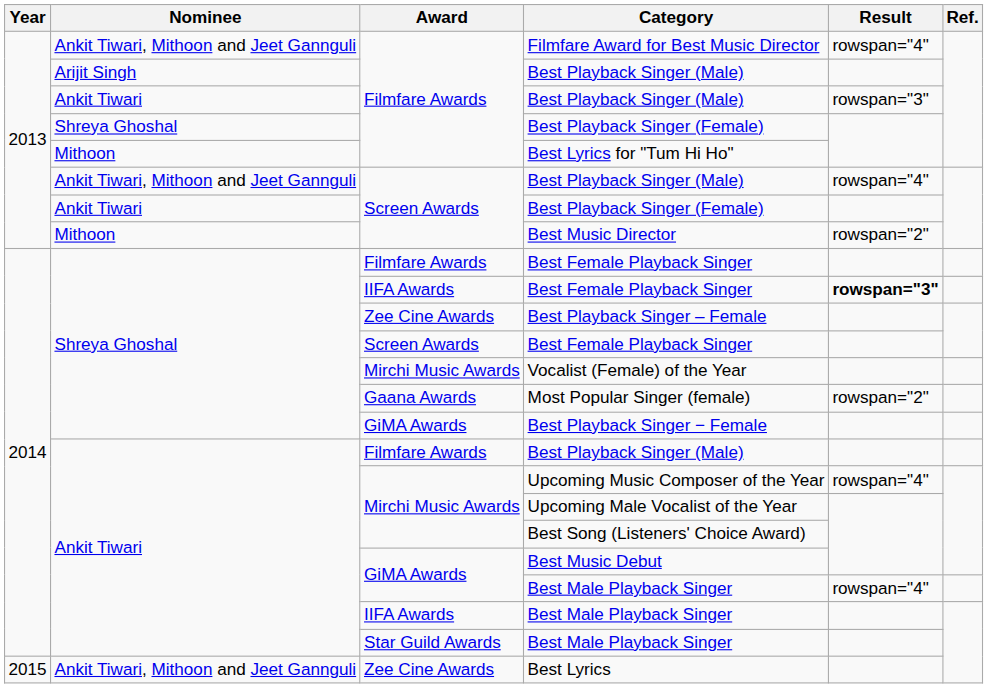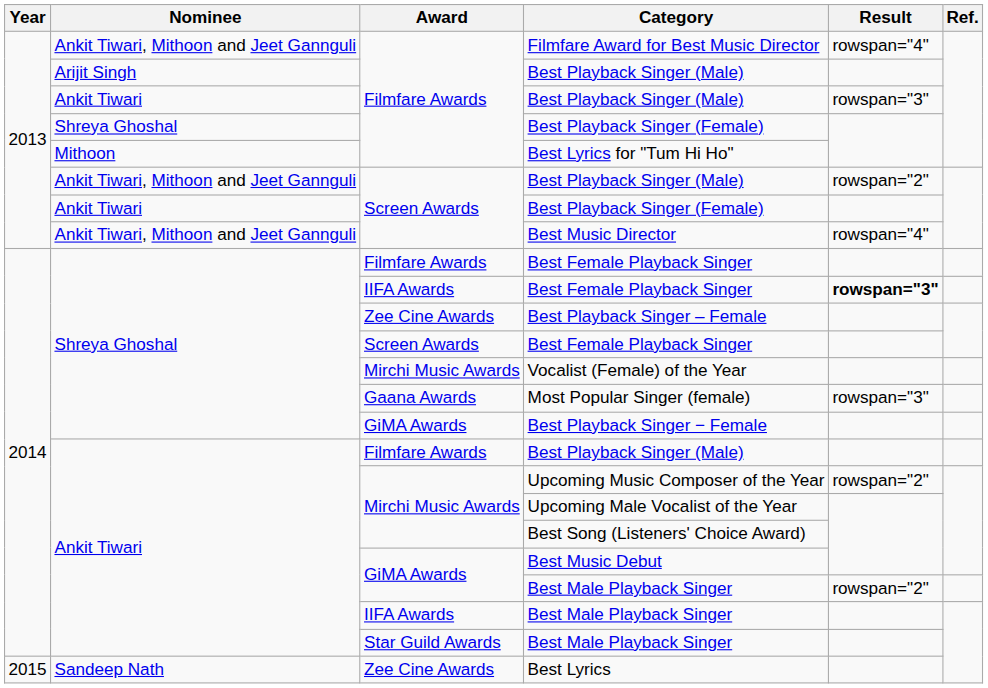(881, 180) rowspan="4" -> (881, 180) rowspan="2"
(85, 235) Mithoon -> (205, 235) Ankit Tiwari, Mithoon and Jeet Gannguli
(881, 235) rowspan="2" -> (881, 235) rowspan="4"
(881, 398) rowspan="2" -> (881, 398) rowspan="3"
(881, 479) rowspan="4" -> (881, 479) rowspan="2"
(881, 588) rowspan="4" -> (881, 588) rowspan="2"
(205, 669) Ankit Tiwari, Mithoon and Jeet Gannguli -> (109, 669) Sandeep Nath
